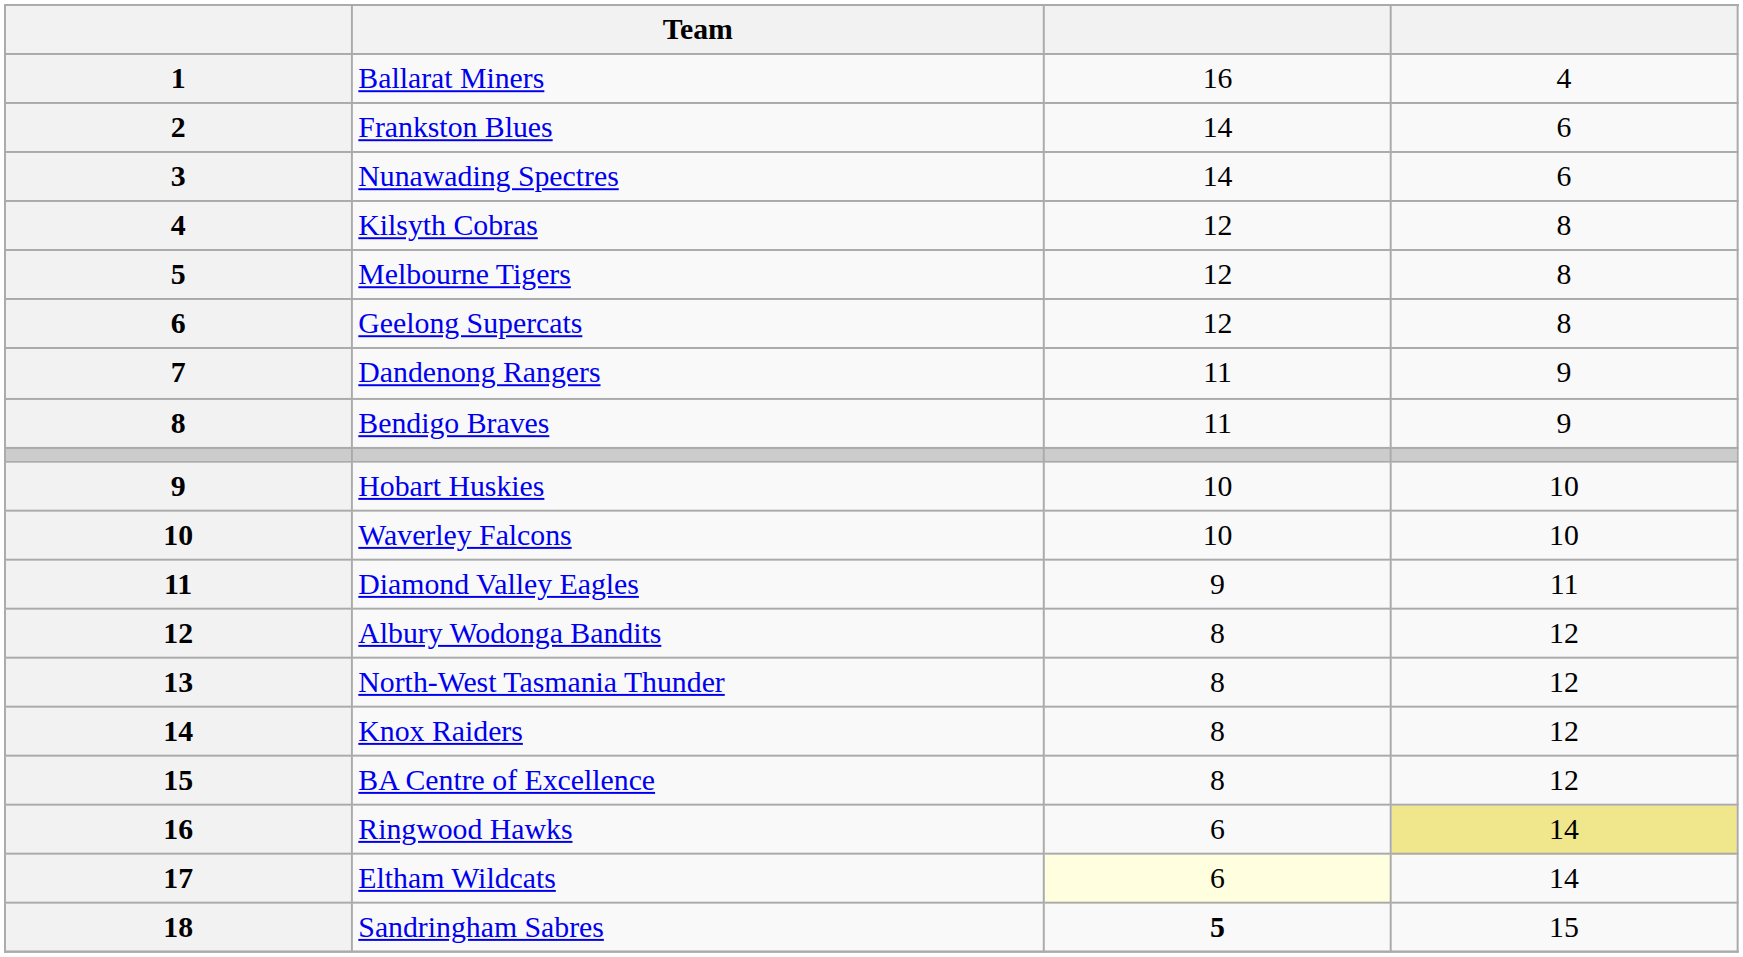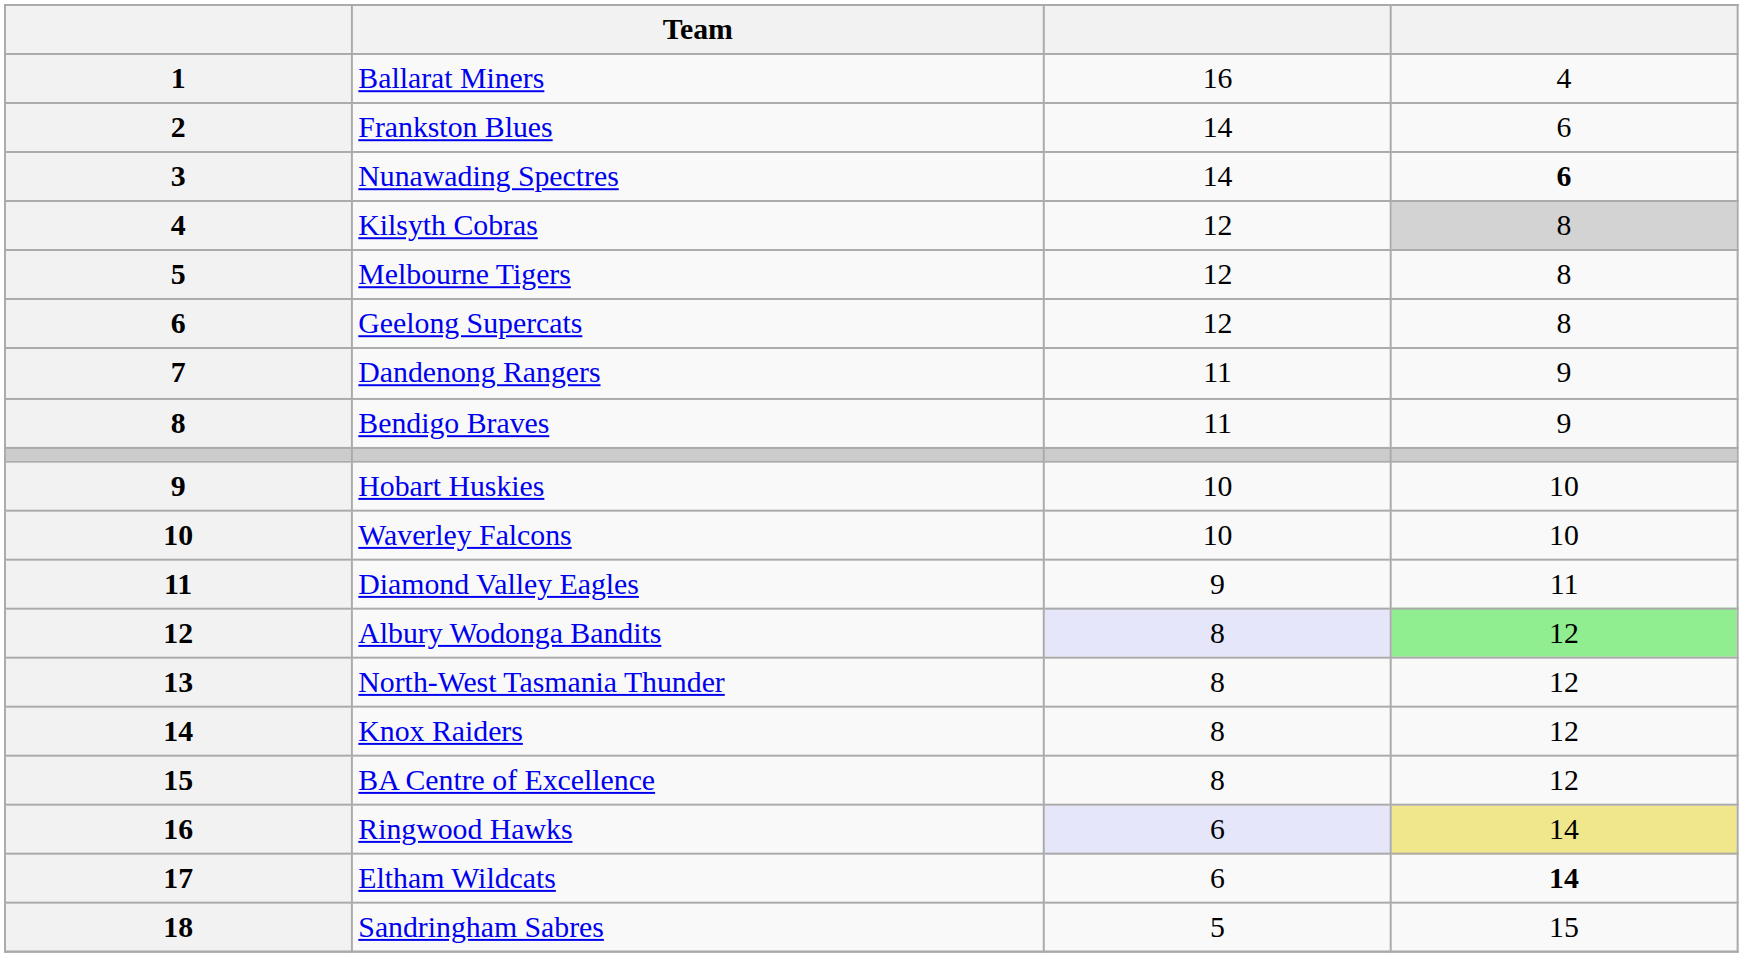(1564, 176) normal -> (1564, 176) bold
(1564, 225) no background -> (1564, 225) lightgrey background
(1218, 632) no background -> (1218, 632) lavender background
(1564, 632) no background -> (1564, 632) lightgreen background
(1218, 829) no background -> (1218, 829) lavender background
(1218, 878) lightyellow background -> (1218, 878) no background
(1564, 878) normal -> (1564, 878) bold
(1218, 927) bold -> (1218, 927) normal
